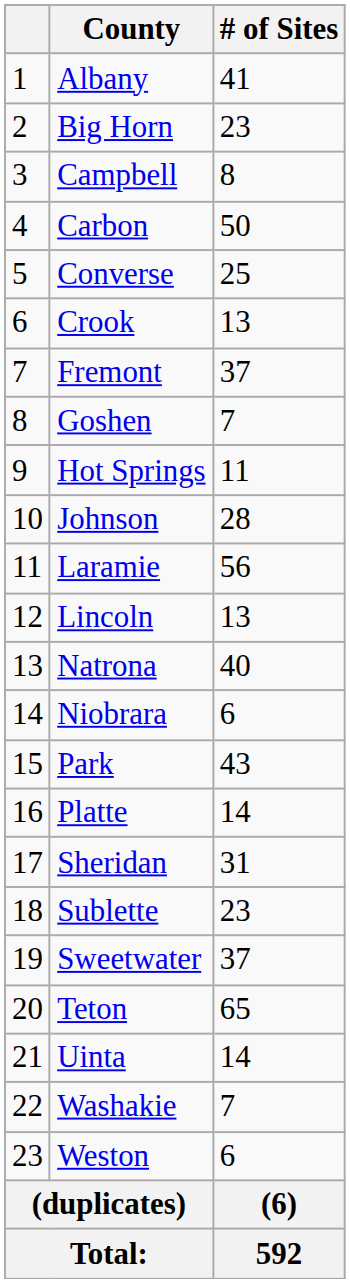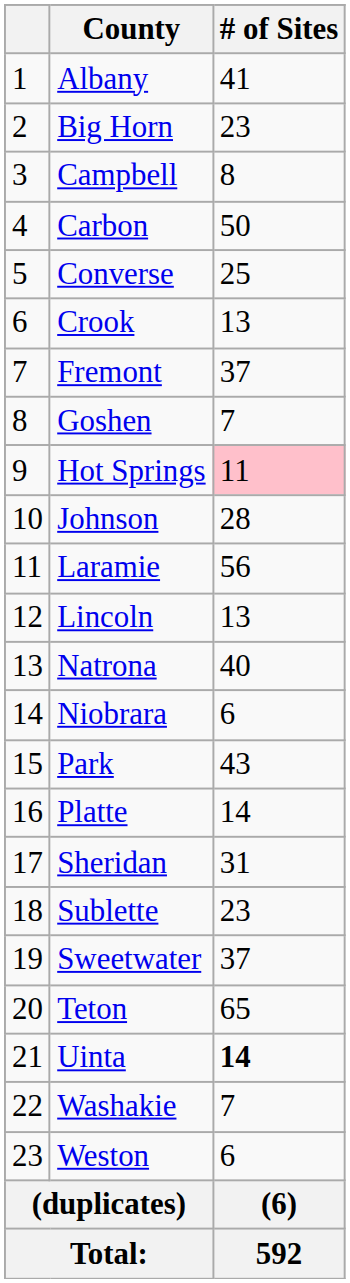(235, 469) no background -> (235, 469) pink background
(235, 1057) normal -> (235, 1057) bold
